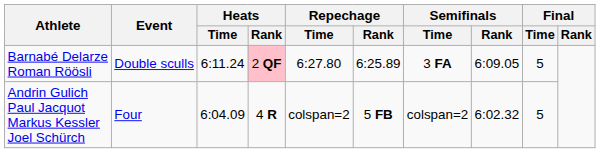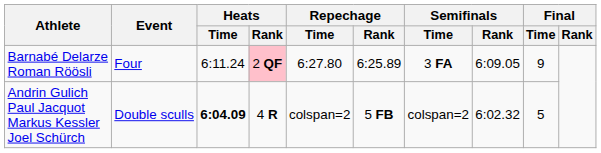(154, 64) Double sculls -> (128, 64) Four
(540, 64) 5 -> (541, 64) 9
(128, 115) Four -> (154, 115) Double sculls
(223, 115) normal -> (223, 115) bold
